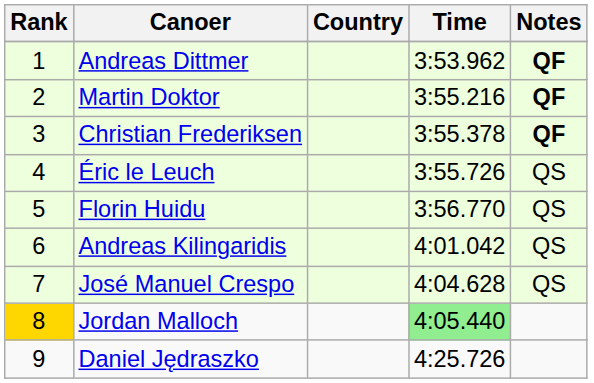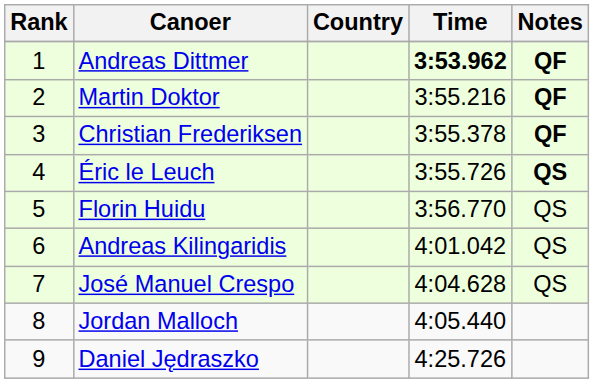(460, 60) normal -> (460, 60) bold
(549, 172) normal -> (550, 172) bold
(39, 321) gold background -> (39, 321) no background
(460, 321) lightgreen background -> (460, 321) no background
